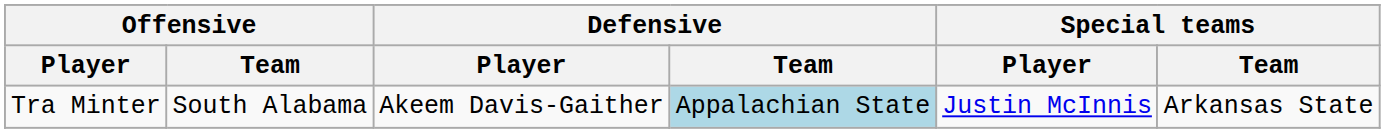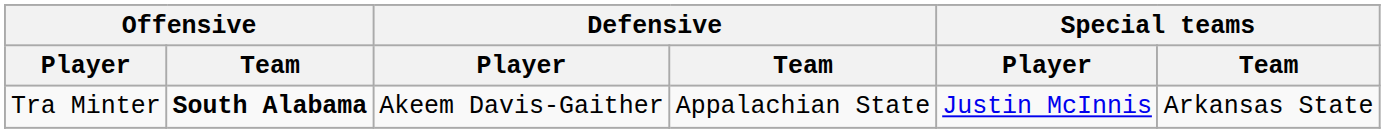(270, 107) normal -> (270, 107) bold
(803, 107) lightblue background -> (803, 107) no background
